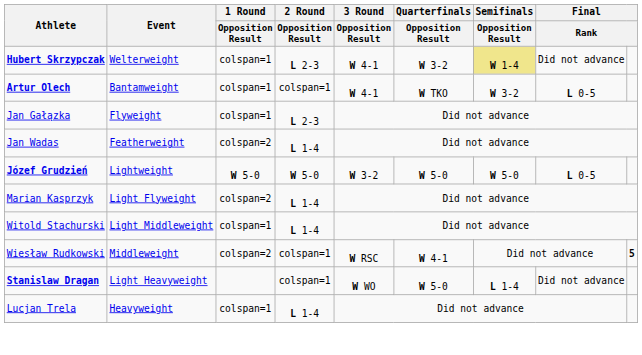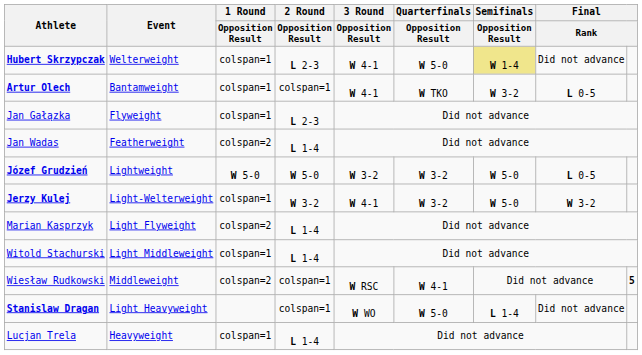(433, 66) W 3-2 -> (433, 66) W 5-0
(433, 176) W 5-0 -> (433, 176) W 3-2
+ row: (38, 198)
